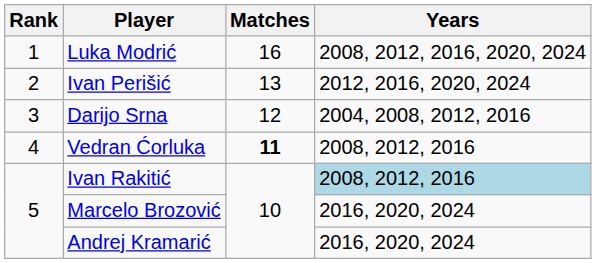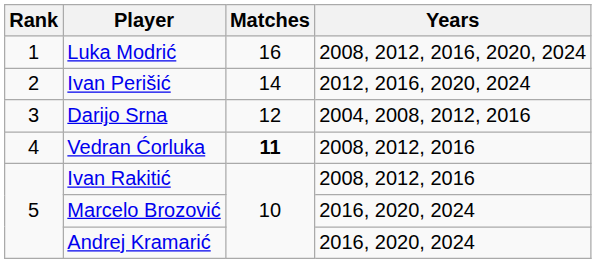(270, 83) 13 -> (270, 83) 14
(397, 178) lightblue background -> (397, 178) no background
